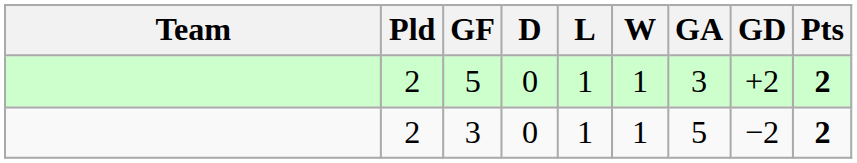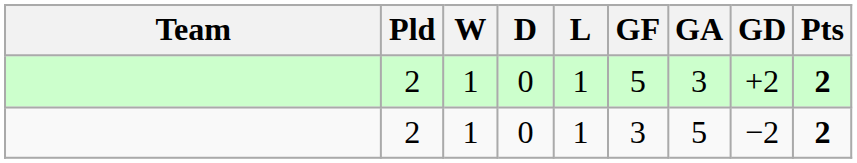columns swapped: (640, 30) <-> (473, 30)
